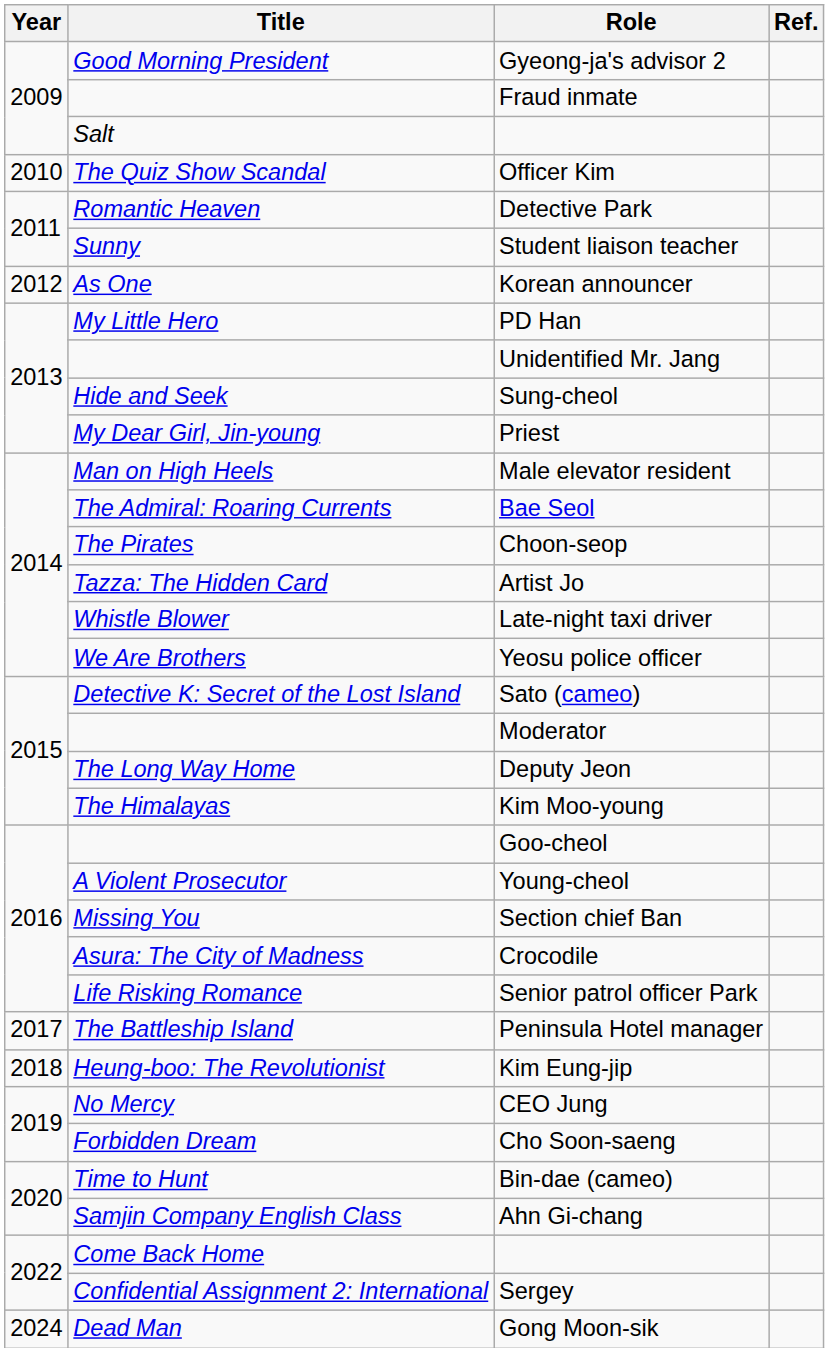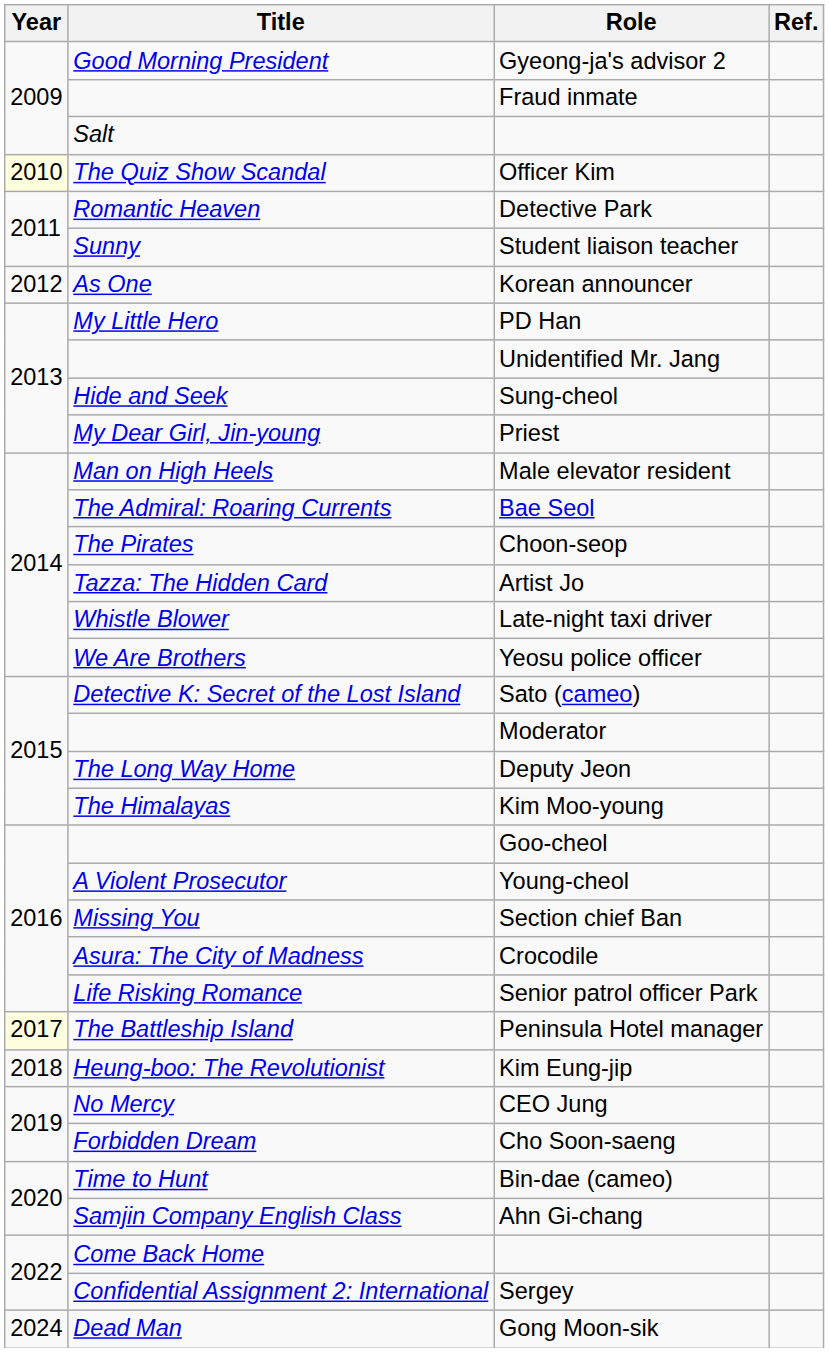(36, 172) no background -> (36, 172) lightyellow background
(36, 1030) no background -> (36, 1030) lightyellow background
